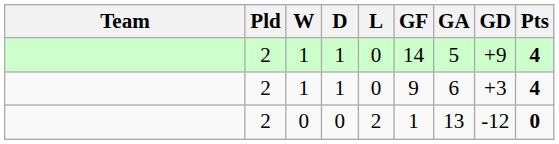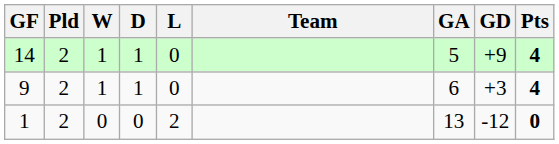columns swapped: (125, 21) <-> (414, 21)
